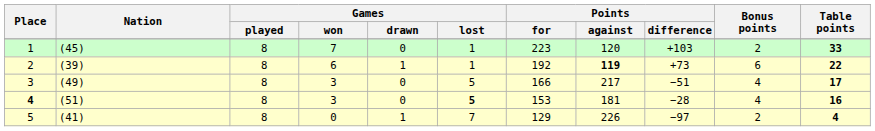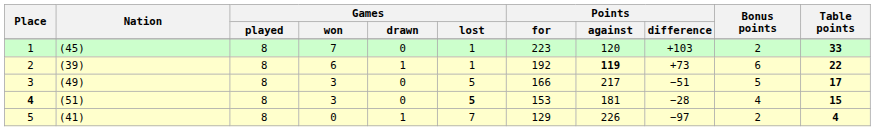(758, 83) 4 -> (758, 83) 5
(836, 100) 16 -> (836, 100) 15
